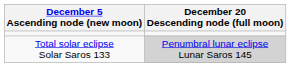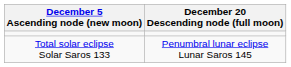(215, 49) lightgrey background -> (215, 49) no background
